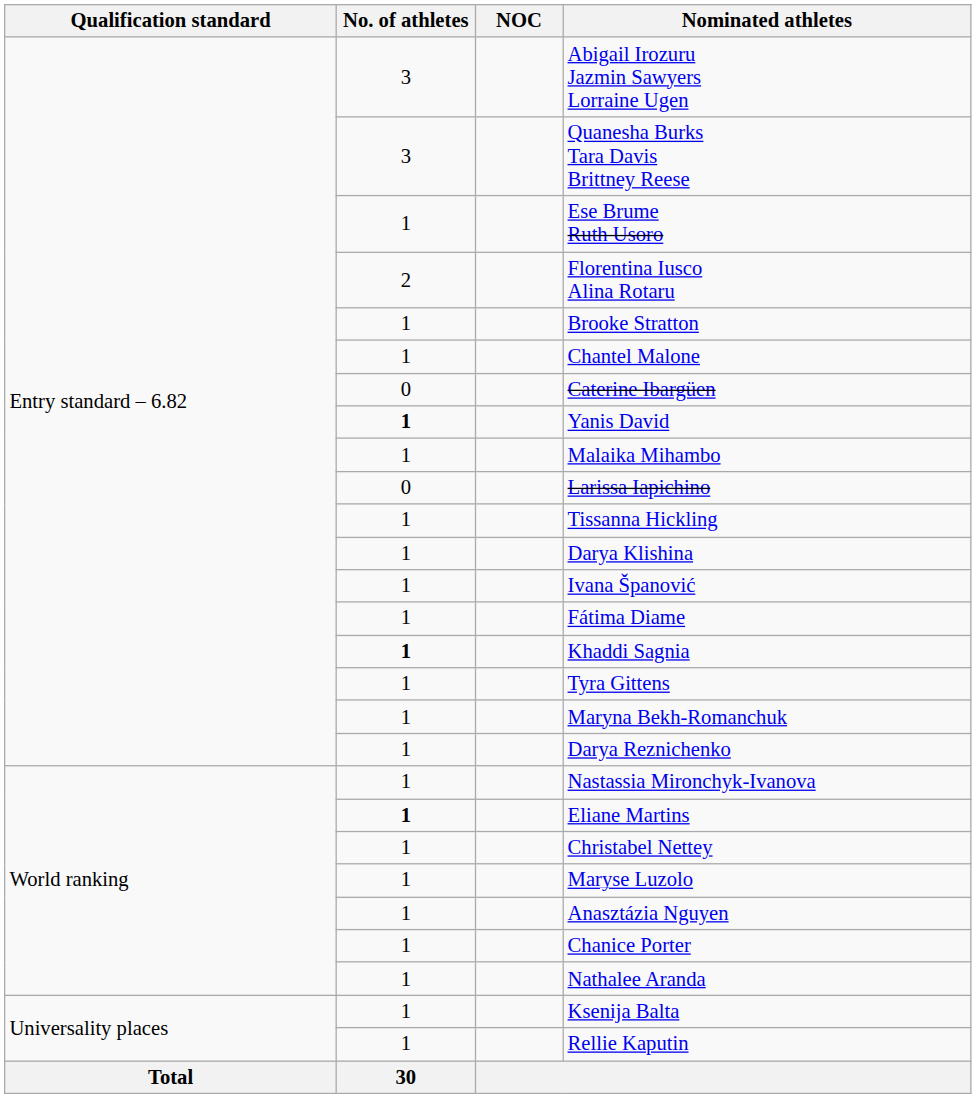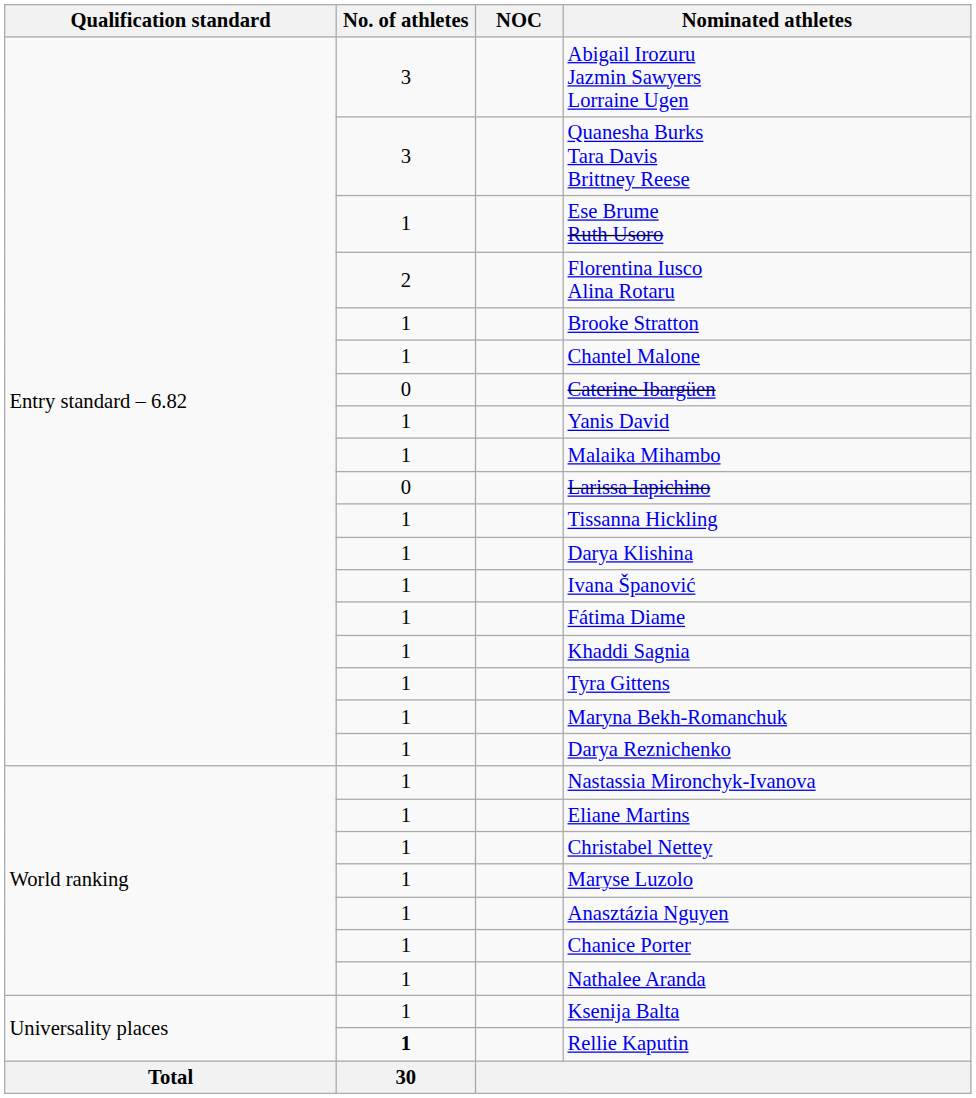(406, 422) bold -> (406, 422) normal
(406, 651) bold -> (406, 651) normal
(406, 814) bold -> (406, 814) normal
(406, 1043) normal -> (406, 1043) bold
